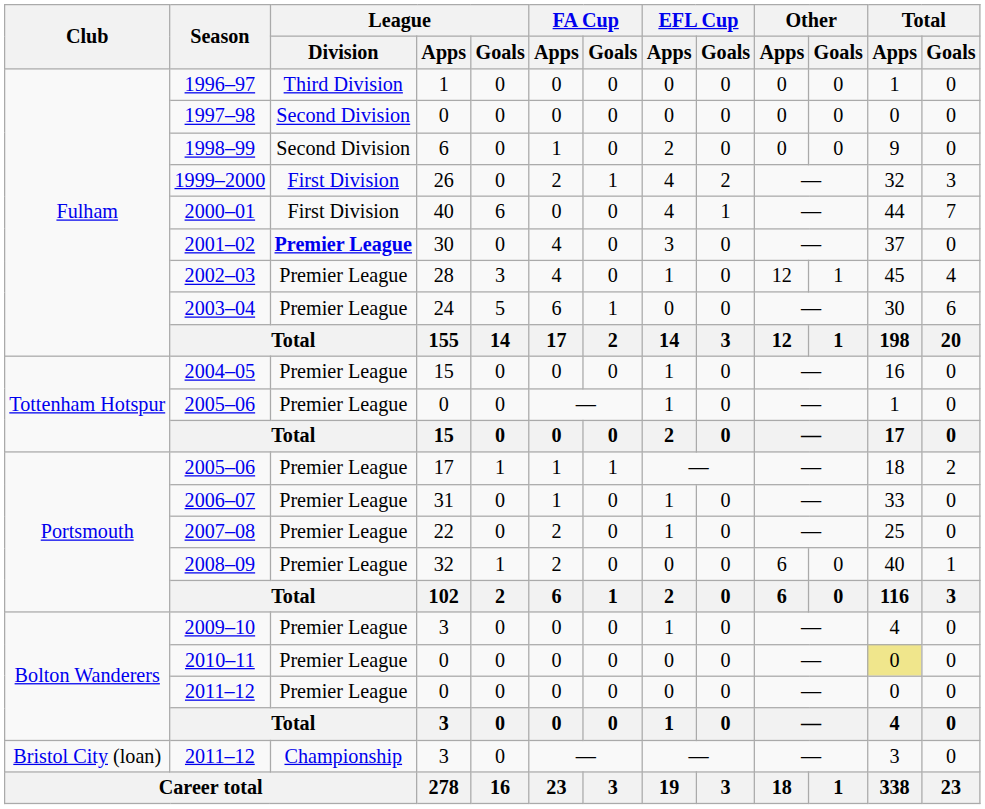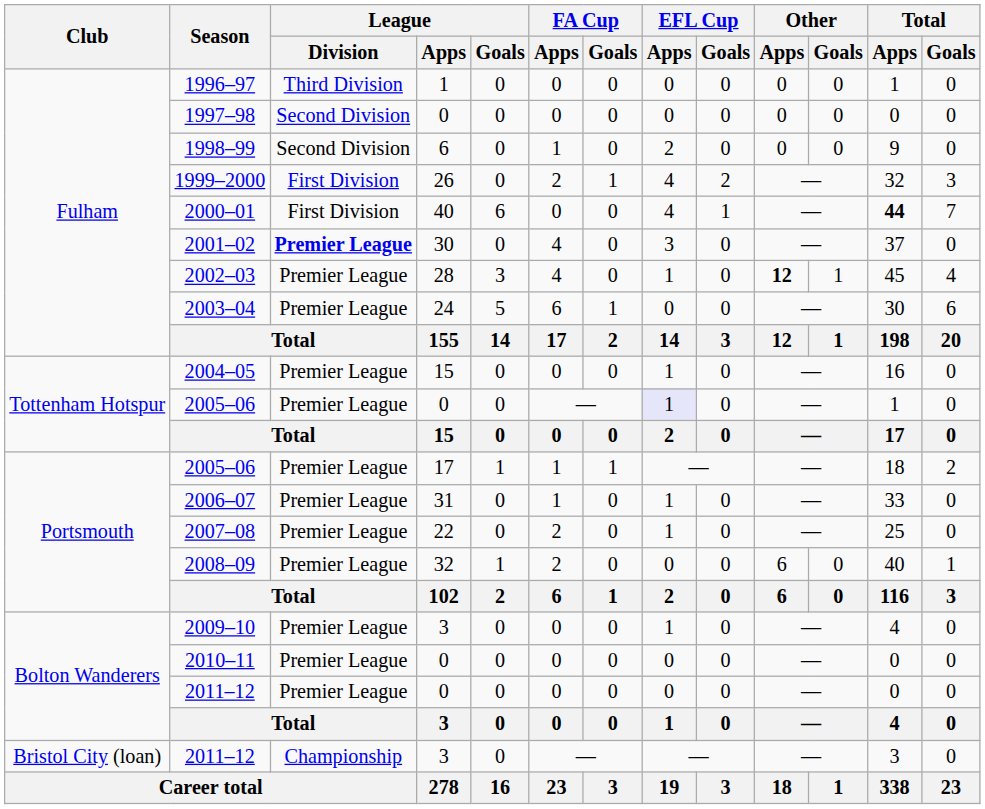(895, 212) normal -> (895, 212) bold
(782, 276) normal -> (782, 276) bold
(669, 404) no background -> (669, 404) lavender background
(895, 659) khaki background -> (895, 659) no background
